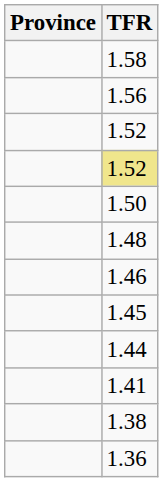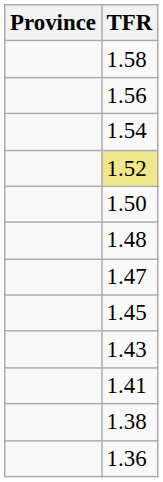(127, 131) 1.52 -> (127, 131) 1.54
(127, 276) 1.46 -> (127, 276) 1.47
(127, 349) 1.44 -> (127, 349) 1.43
